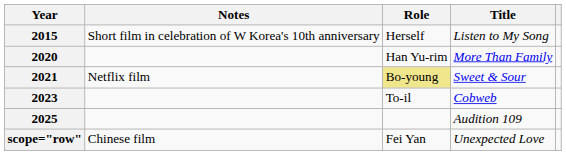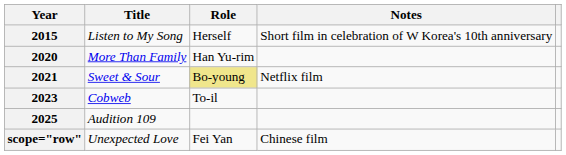columns swapped: (503, 14) <-> (234, 14)
